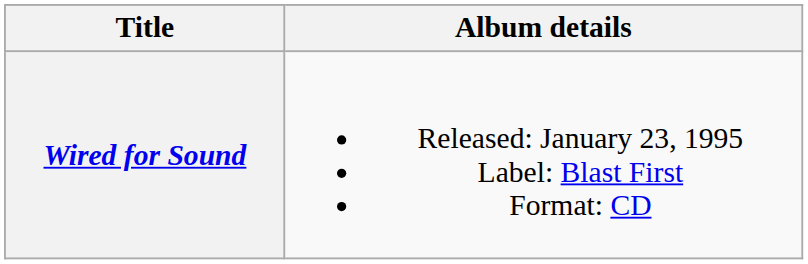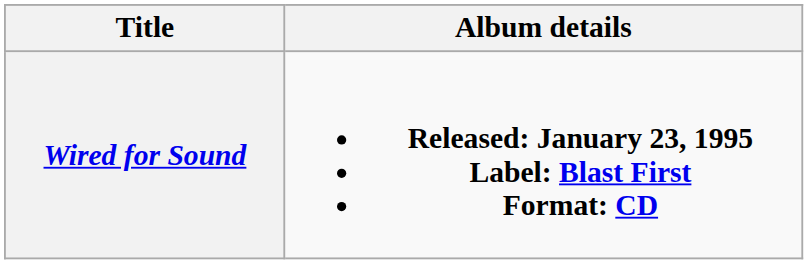(543, 172) normal -> (543, 172) bold
